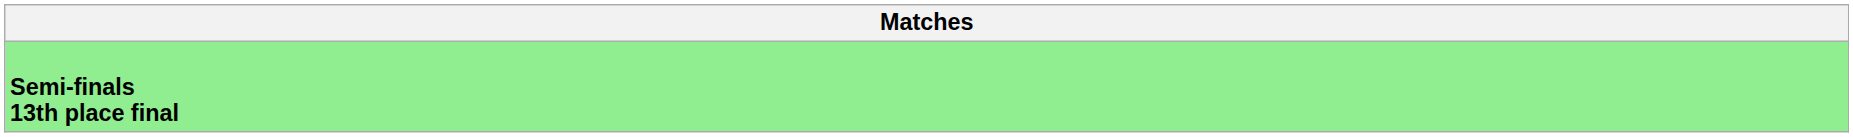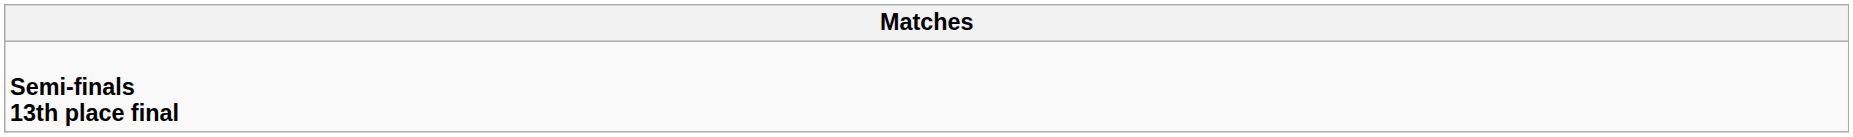(94, 99) lightgreen background -> (94, 99) no background
